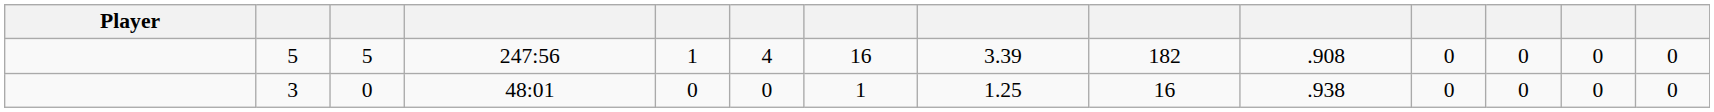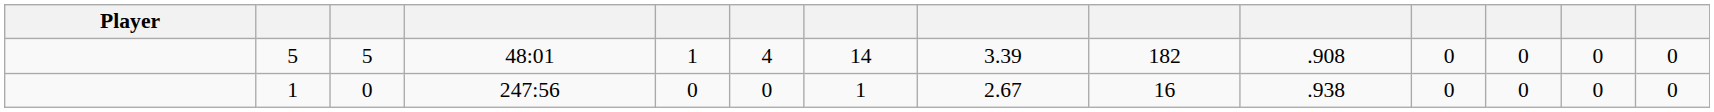(530, 55) 247:56 -> (530, 55) 48:01
(861, 55) 16 -> (861, 55) 14
(293, 90) 3 -> (293, 90) 1
(530, 90) 48:01 -> (530, 90) 247:56
(1003, 90) 1.25 -> (1003, 90) 2.67
